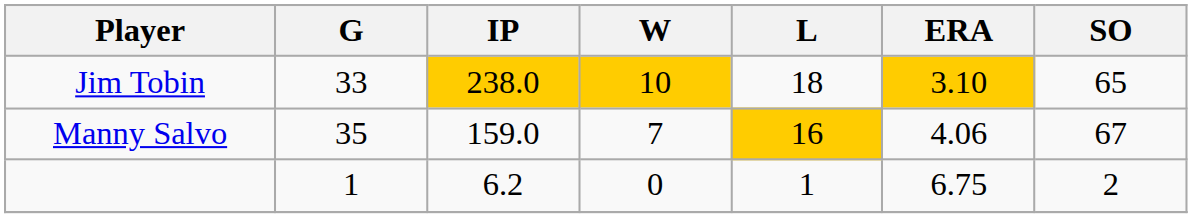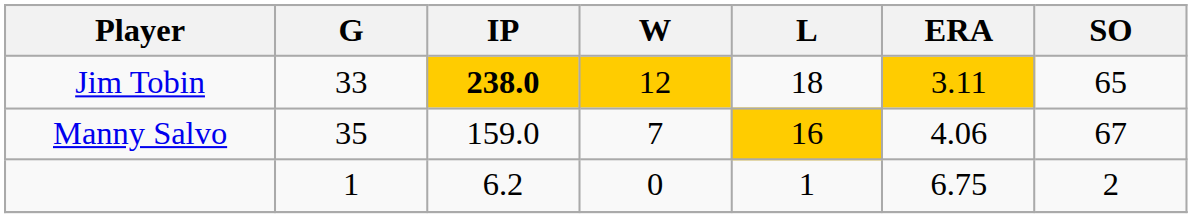(503, 81) normal -> (503, 81) bold
(655, 81) 10 -> (655, 81) 12
(959, 81) 3.10 -> (959, 81) 3.11
